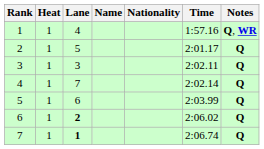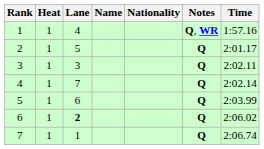columns swapped: (202, 13) <-> (240, 13)
(77, 135) bold -> (77, 135) normal
